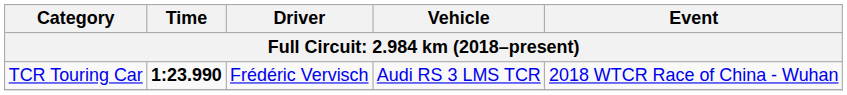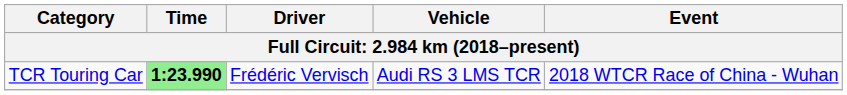(186, 75) no background -> (186, 75) lightgreen background
